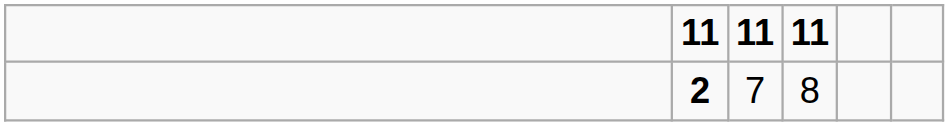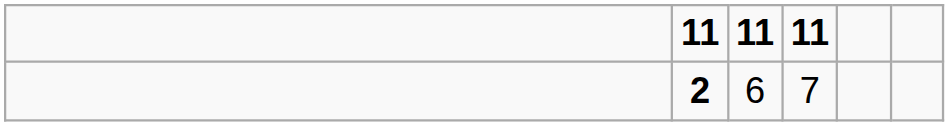(755, 90) 7 -> (755, 90) 6
(810, 90) 8 -> (810, 90) 7
